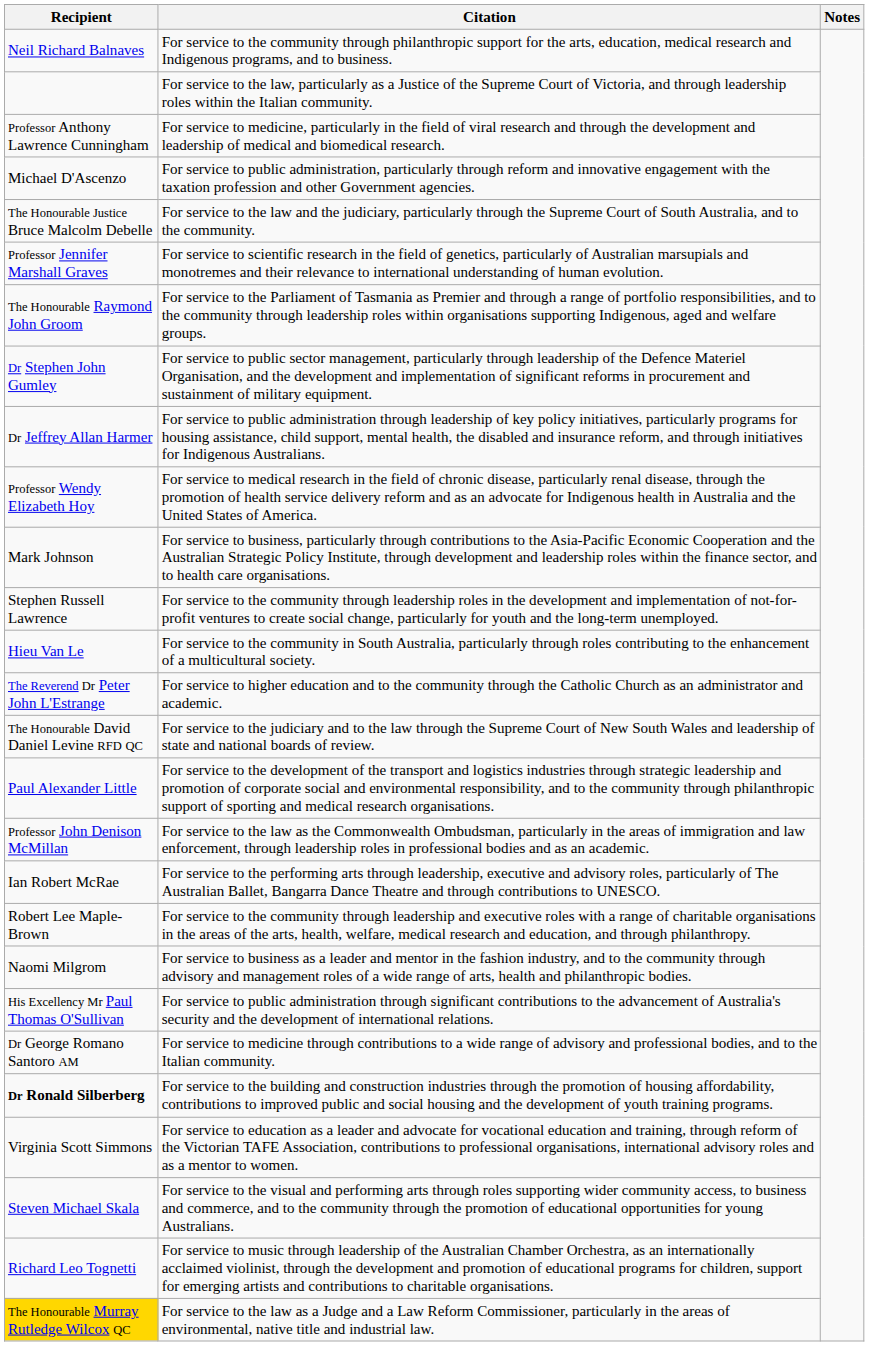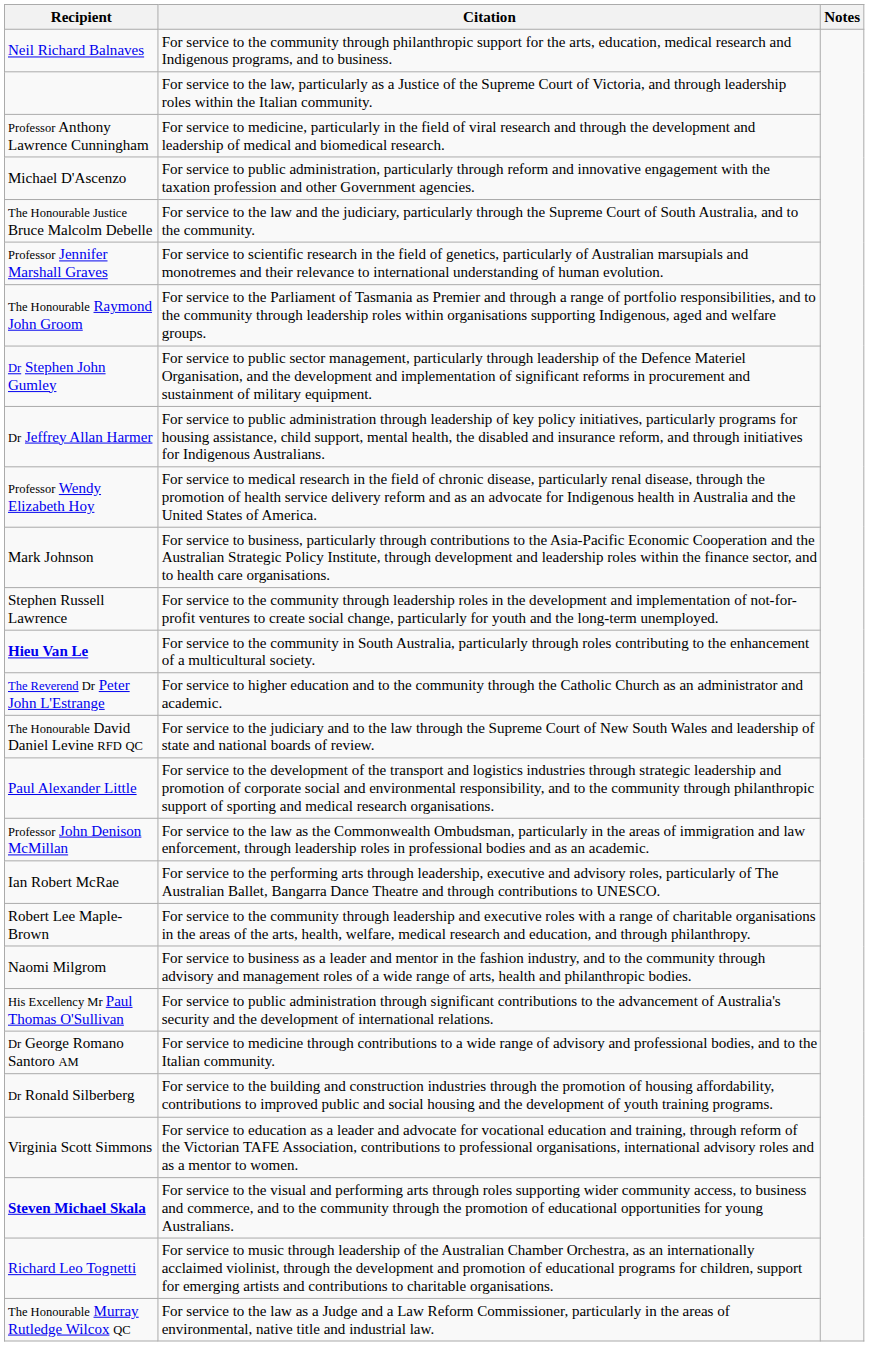(46, 651) normal -> (48, 651) bold
(76, 1095) bold -> (71, 1095) normal
(74, 1207) normal -> (77, 1207) bold
(73, 1319) gold background -> (73, 1319) no background
